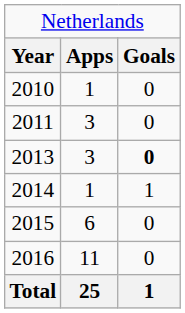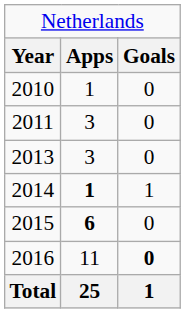(149, 156) bold -> (149, 156) normal
(90, 190) normal -> (90, 190) bold
(90, 223) normal -> (90, 223) bold
(149, 257) normal -> (149, 257) bold
